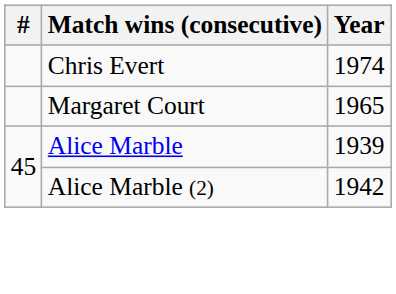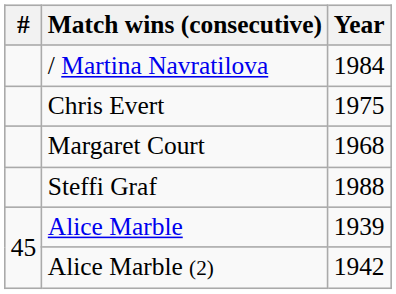+ row: (158, 65)
(359, 65) 1974 -> (359, 105) 1975
(359, 105) 1965 -> (359, 146) 1968
+ row: (102, 186)
